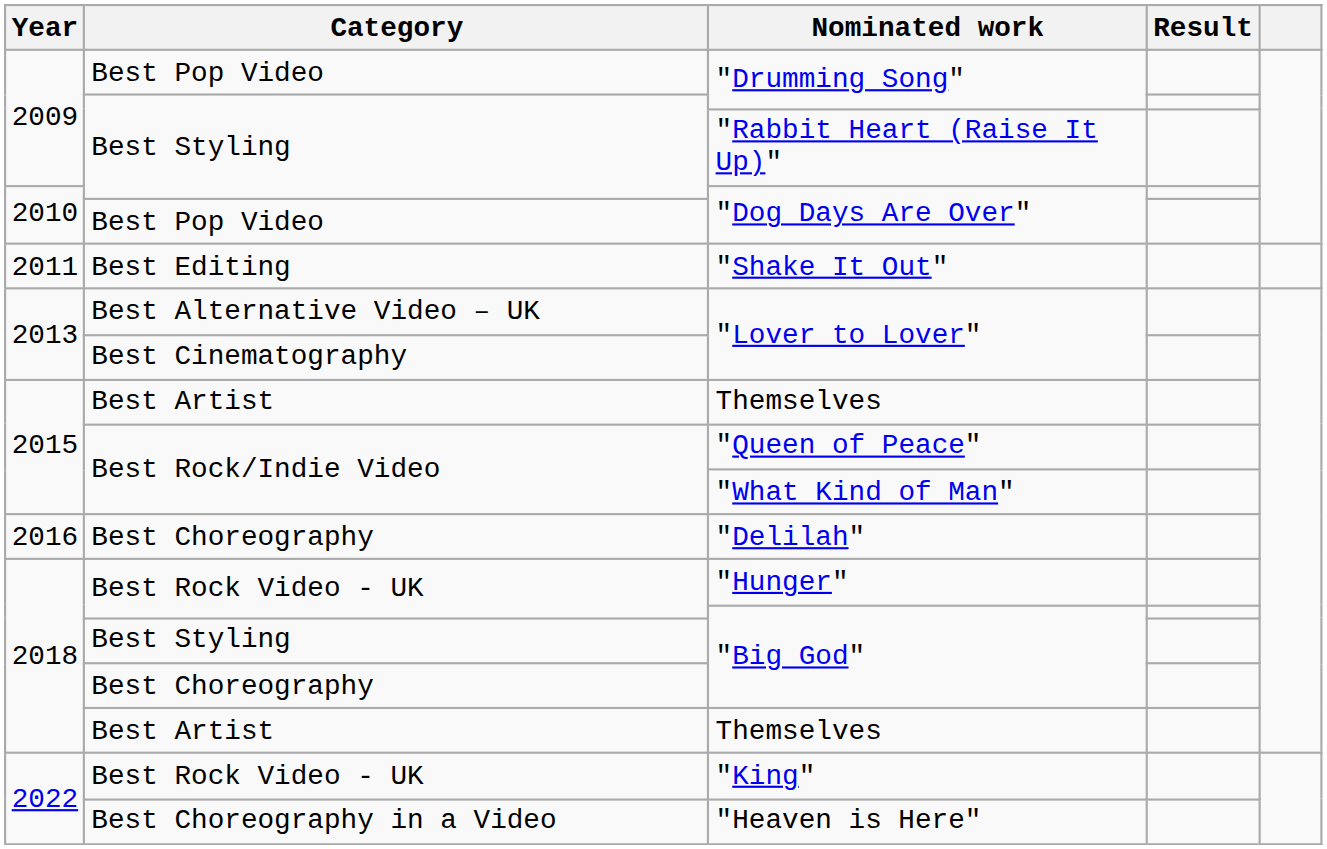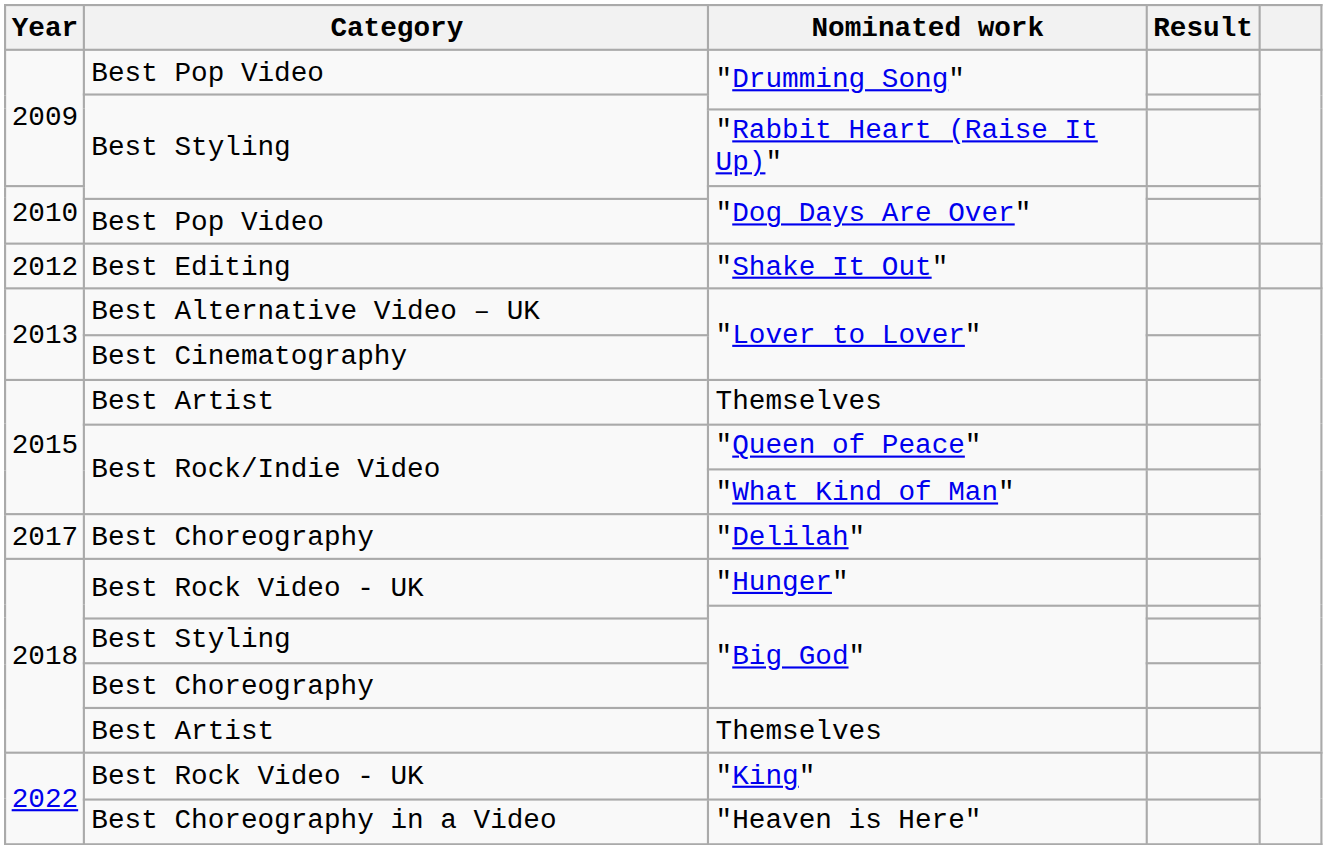(45, 266) 2011 -> (45, 266) 2012
(45, 537) 2016 -> (45, 537) 2017
